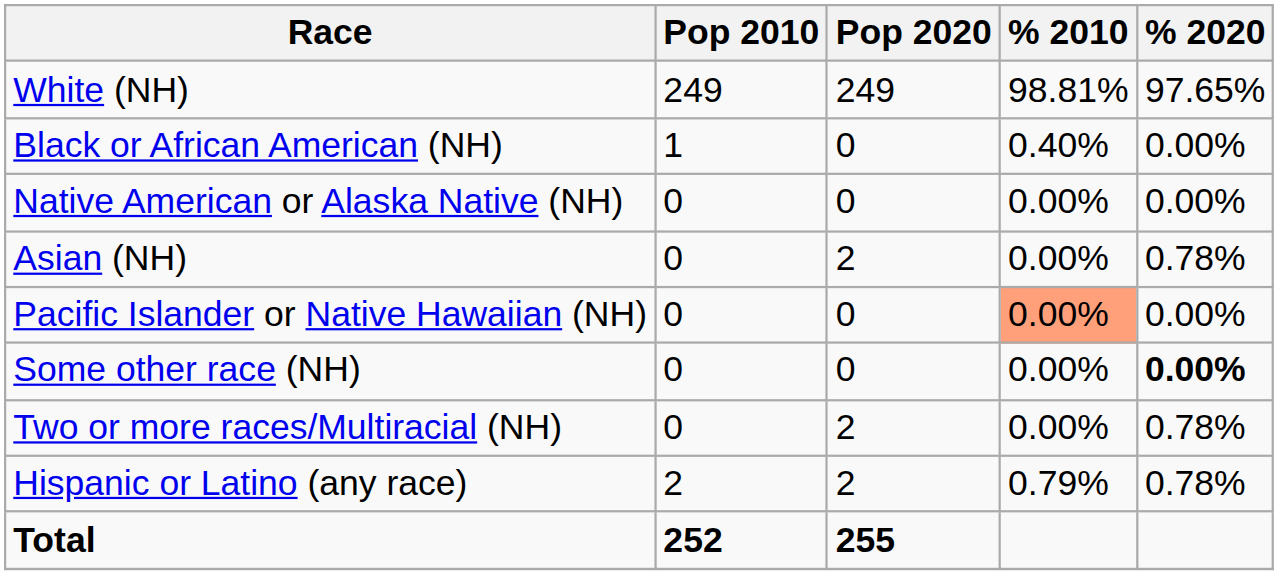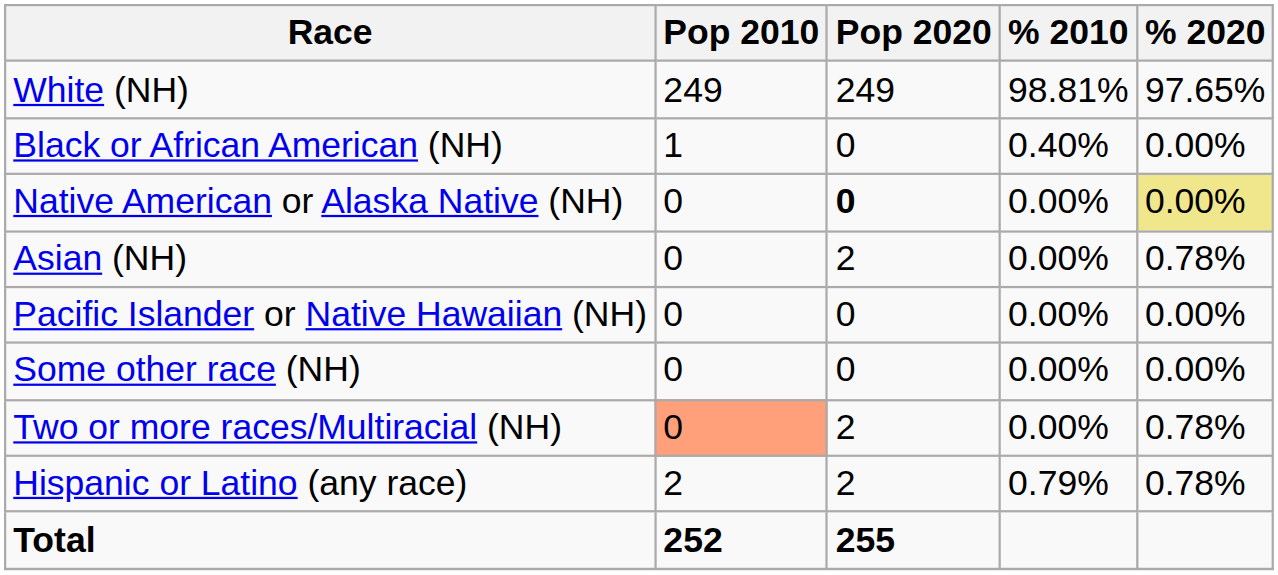(846, 201) normal -> (846, 201) bold
(1195, 201) no background -> (1195, 201) khaki background
(1058, 314) lightsalmon background -> (1058, 314) no background
(1195, 370) bold -> (1195, 370) normal
(673, 426) no background -> (673, 426) lightsalmon background
